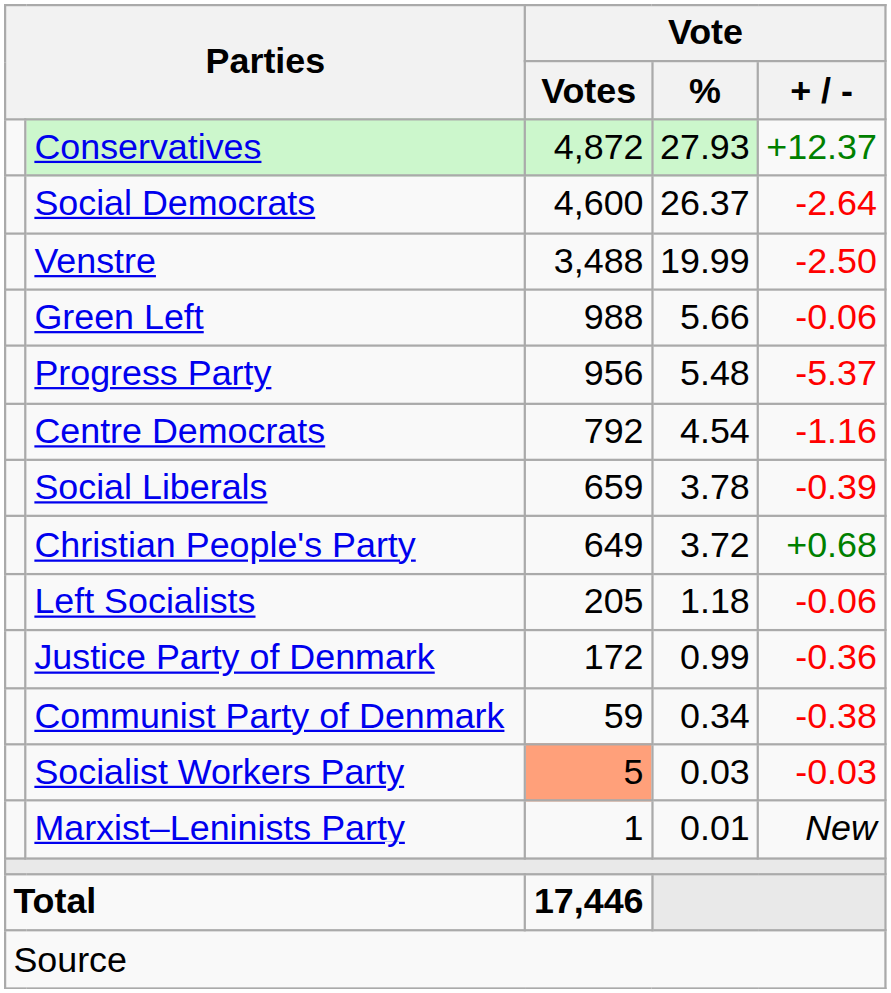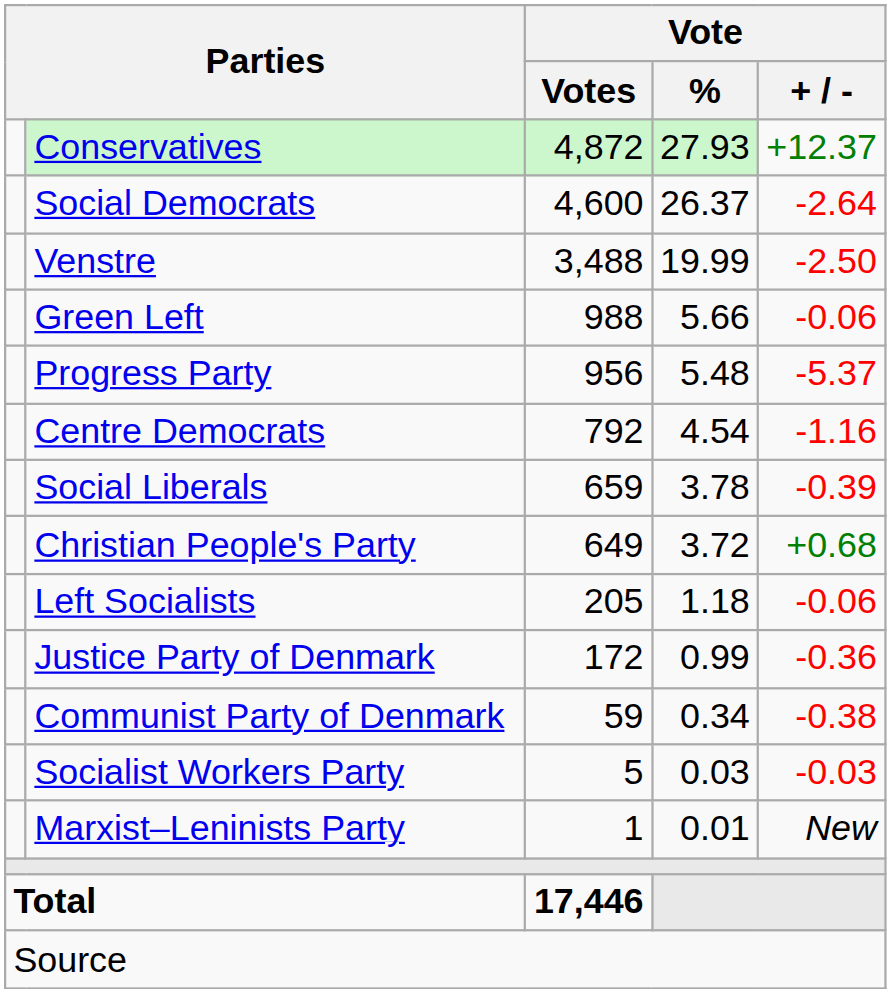(634, 771) lightsalmon background -> (634, 771) no background
